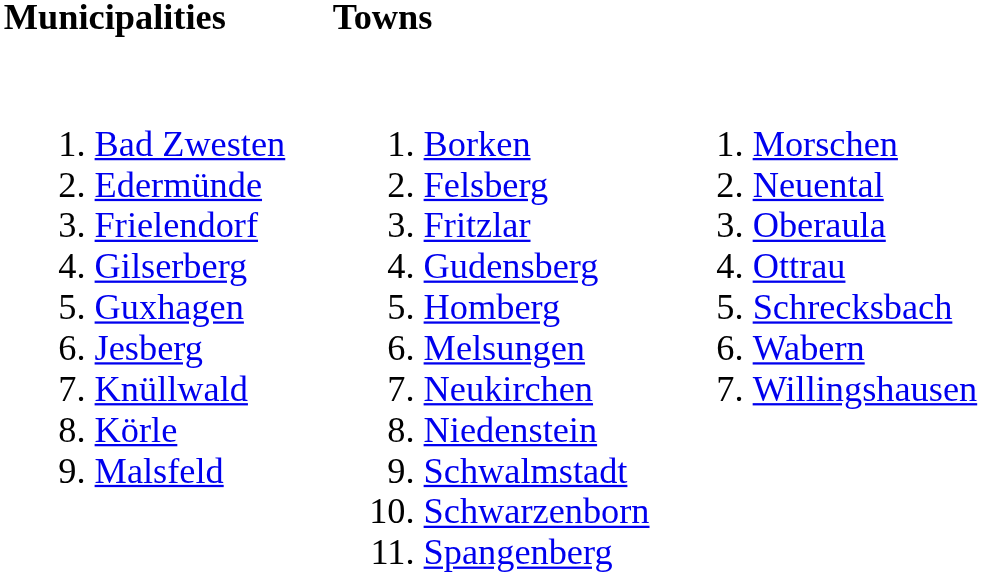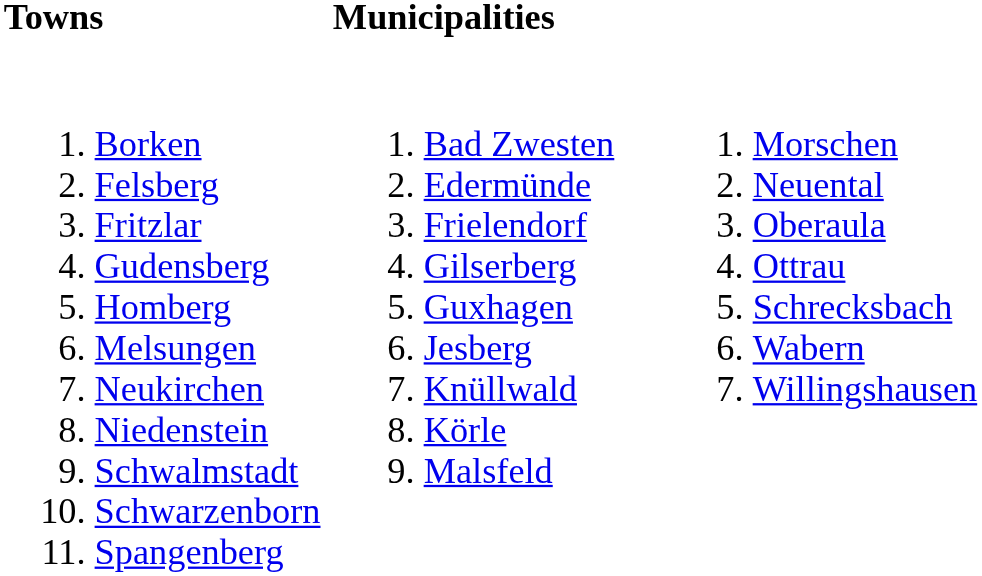columns swapped: (383, 16) <-> (115, 16)
